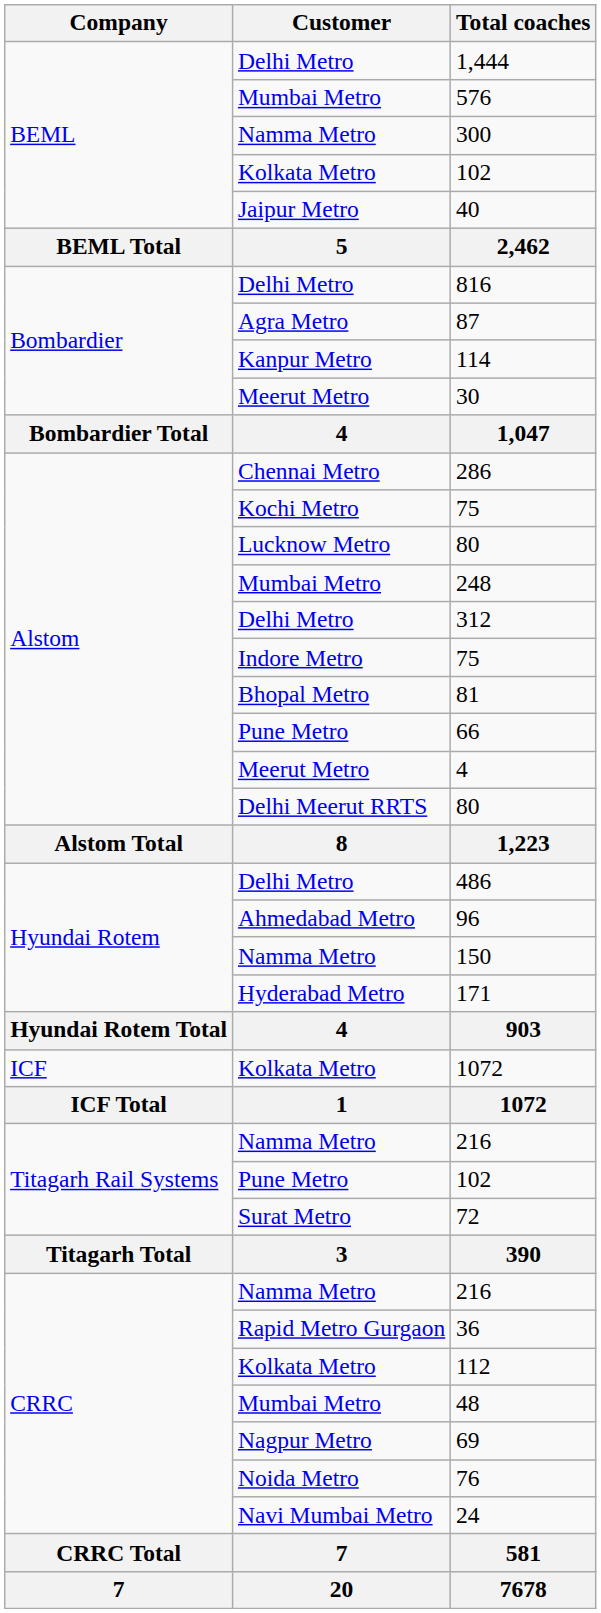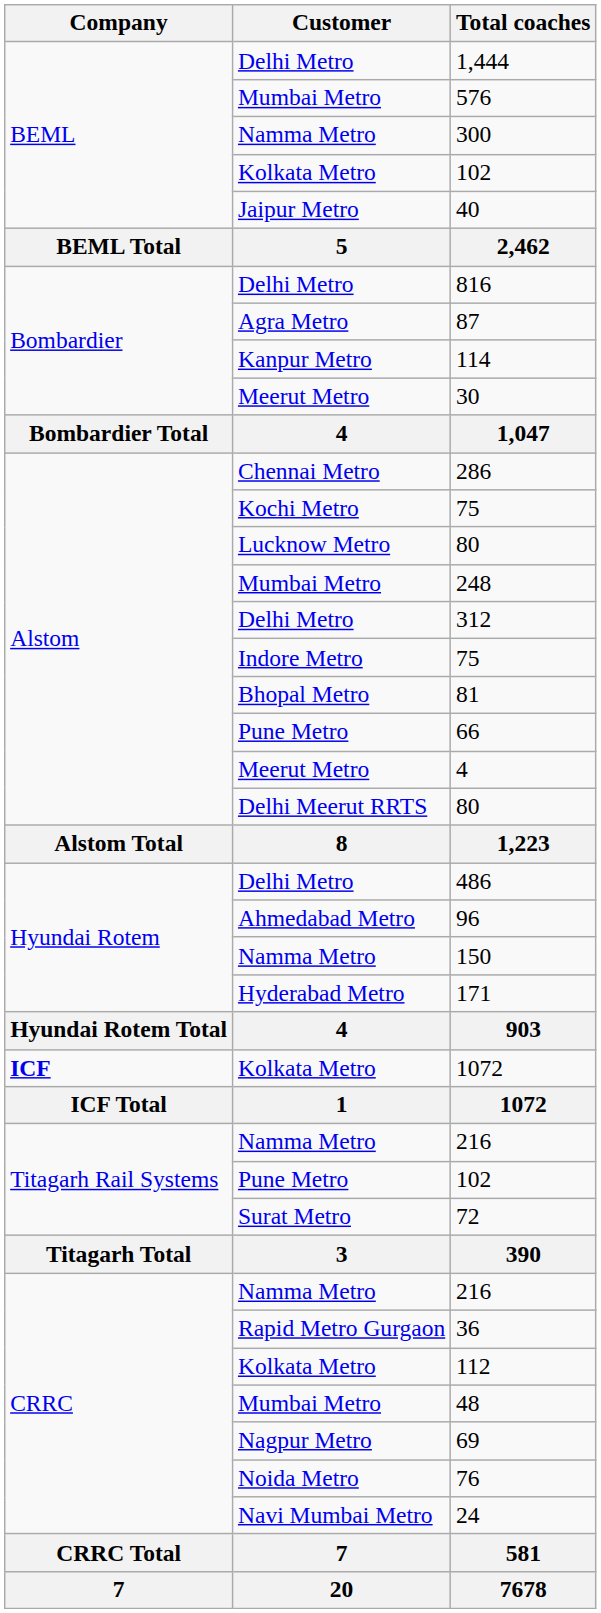(28, 1067) normal -> (30, 1067) bold
